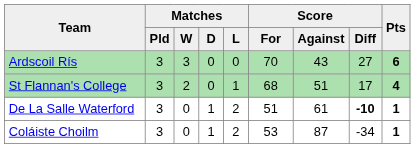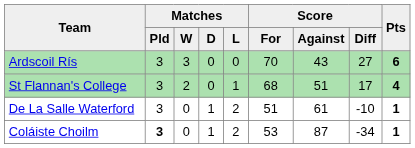(365, 108) bold -> (365, 108) normal
(160, 132) normal -> (160, 132) bold
